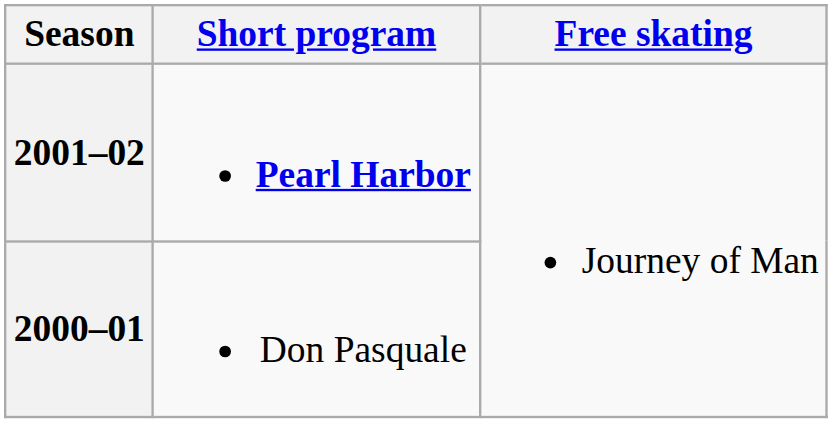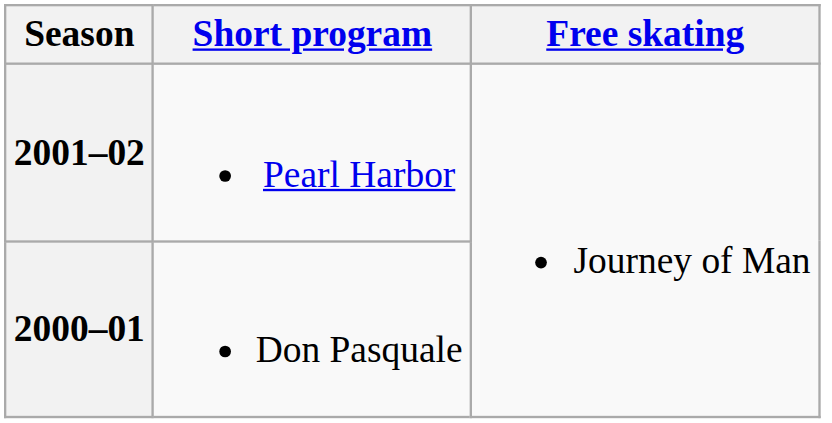(316, 174) bold -> (312, 174) normal
